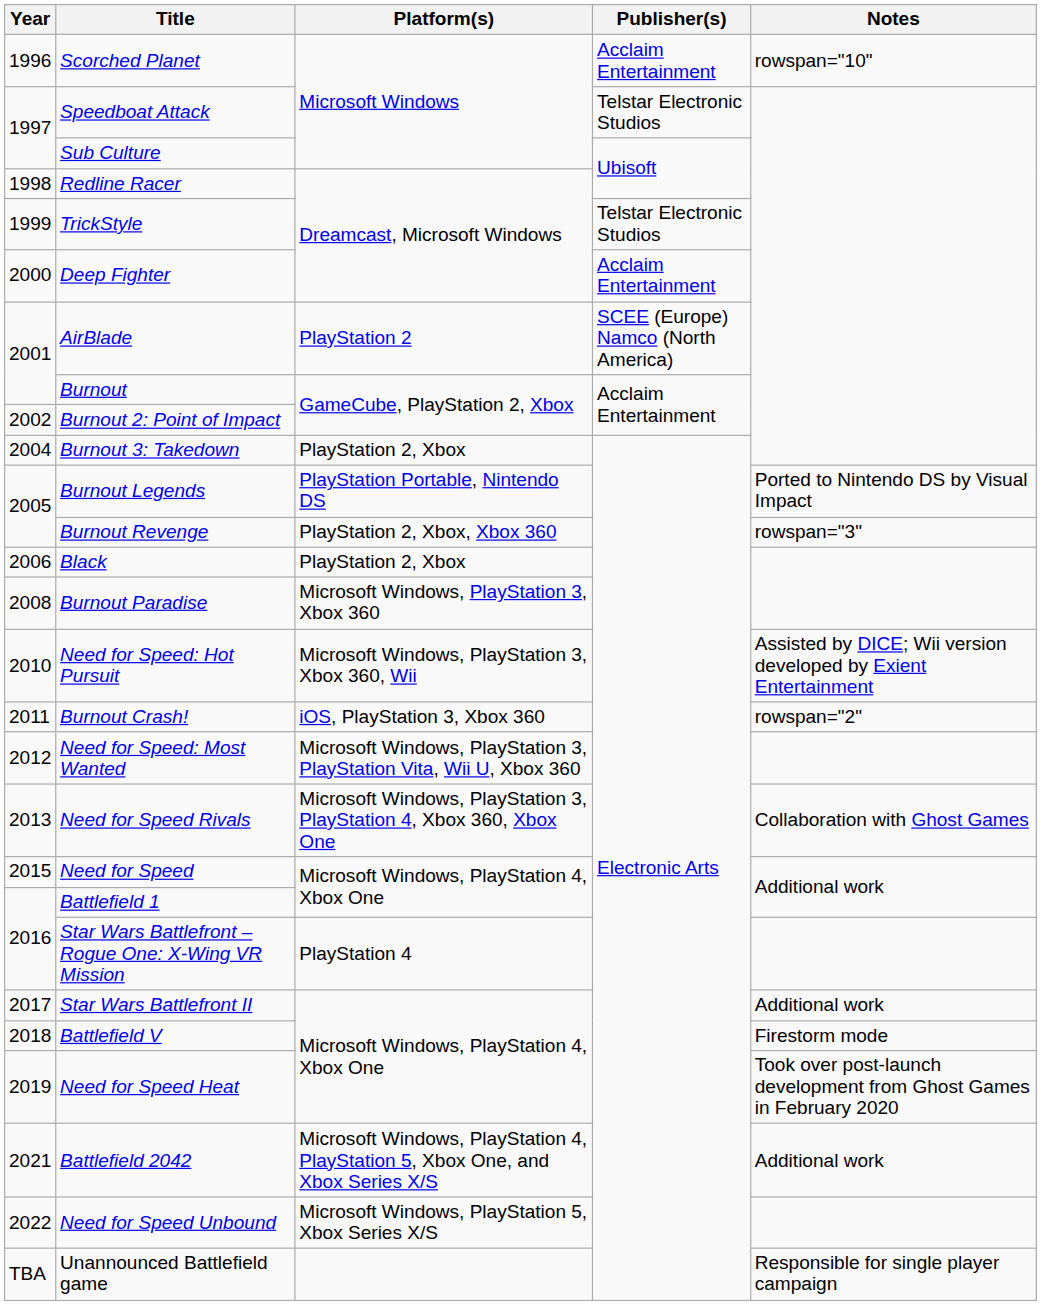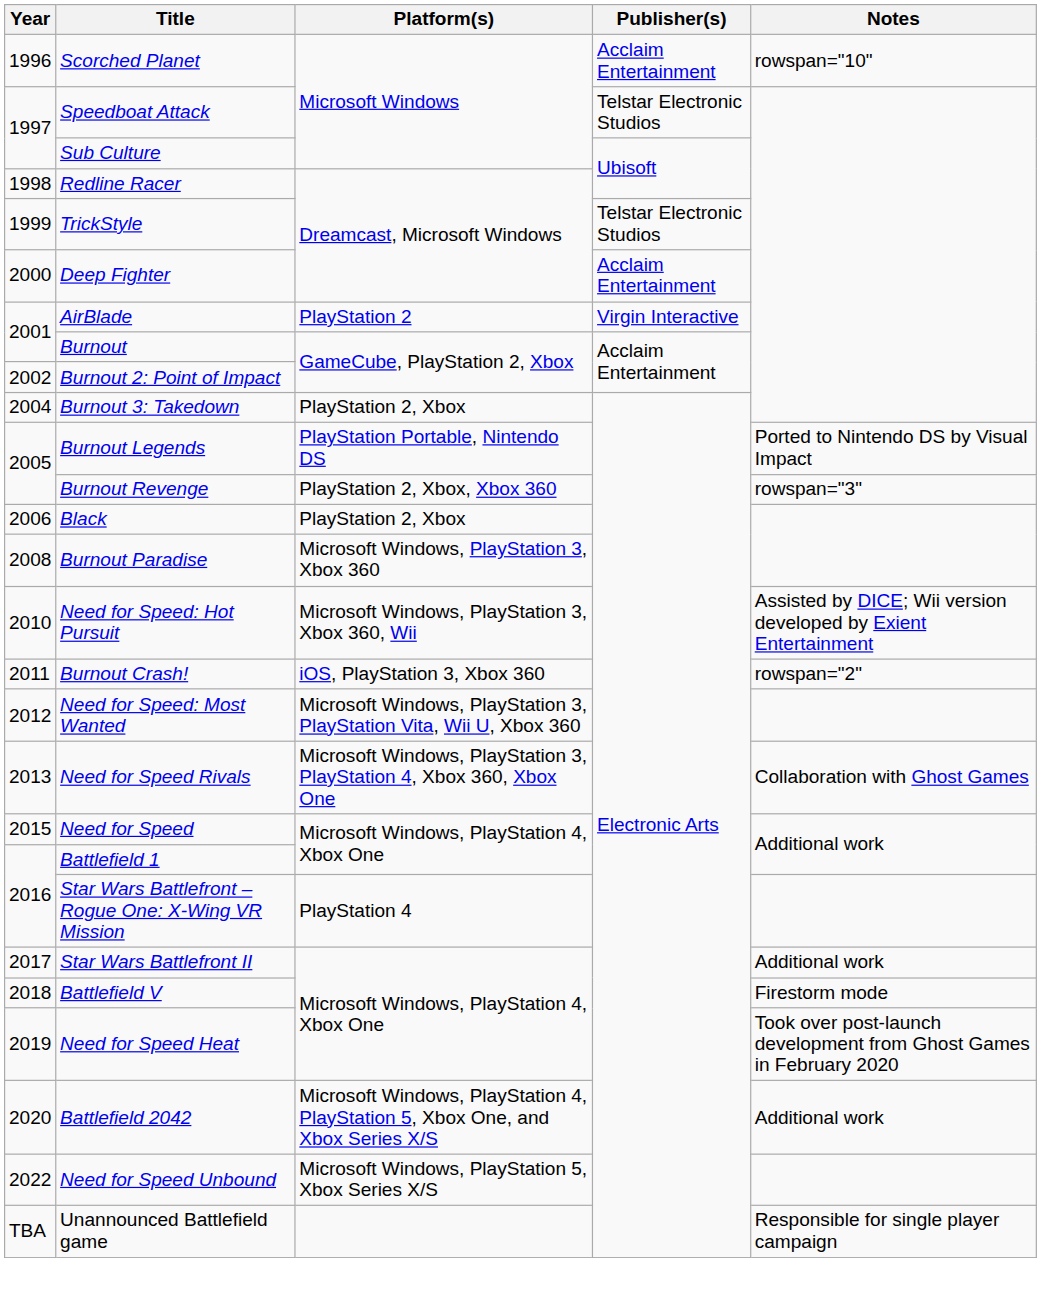(663, 338) SCEE (Europe) Namco (North America) -> (668, 316) Virgin Interactive
(30, 1160) 2021 -> (30, 1117) 2020
